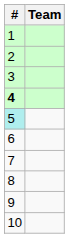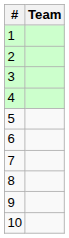(11, 98) bold -> (11, 98) normal
(11, 118) paleturquoise background -> (11, 118) no background
